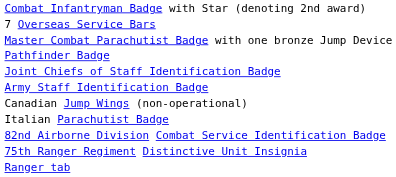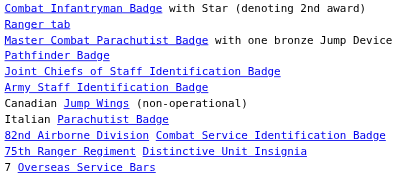(80, 24) 7 Overseas Service Bars -> (37, 24) Ranger tab
(37, 167) Ranger tab -> (80, 167) 7 Overseas Service Bars
